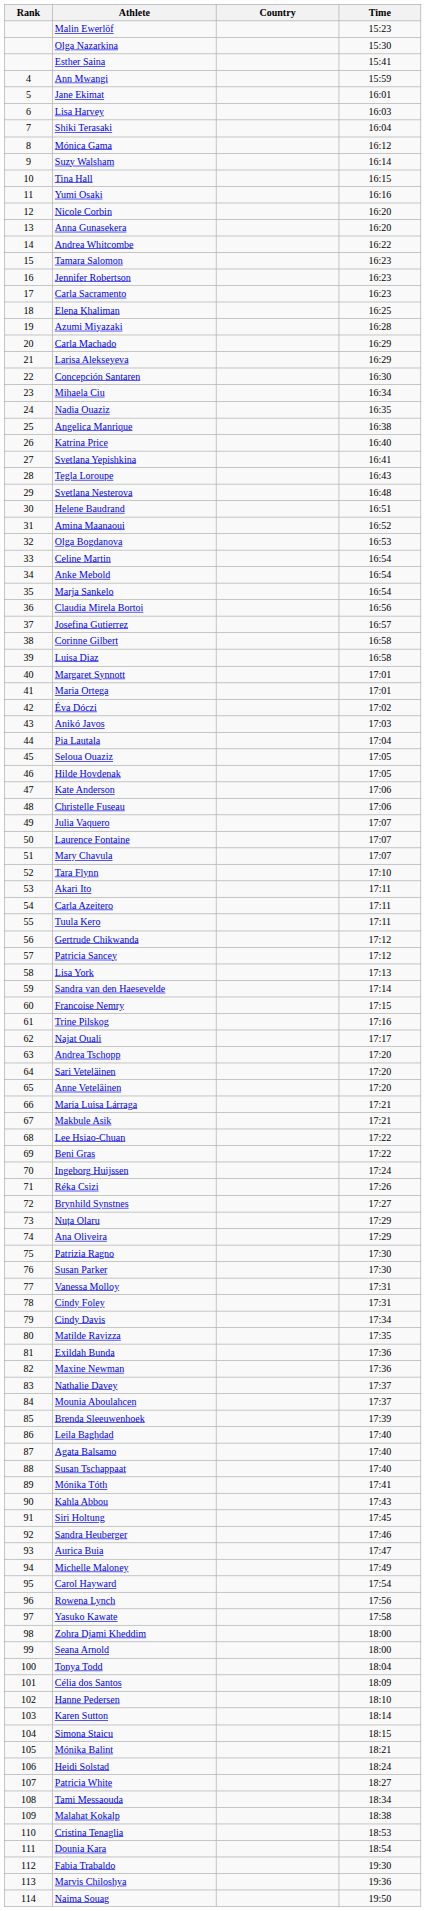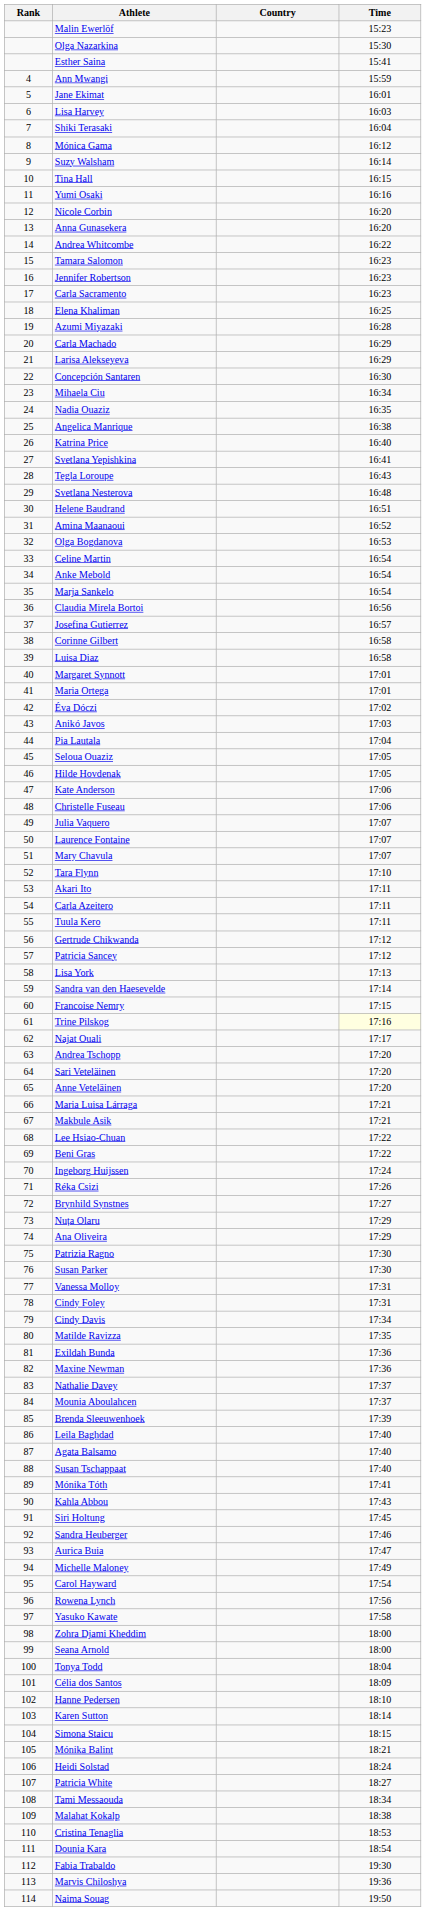(380, 1021) no background -> (380, 1021) lightyellow background
